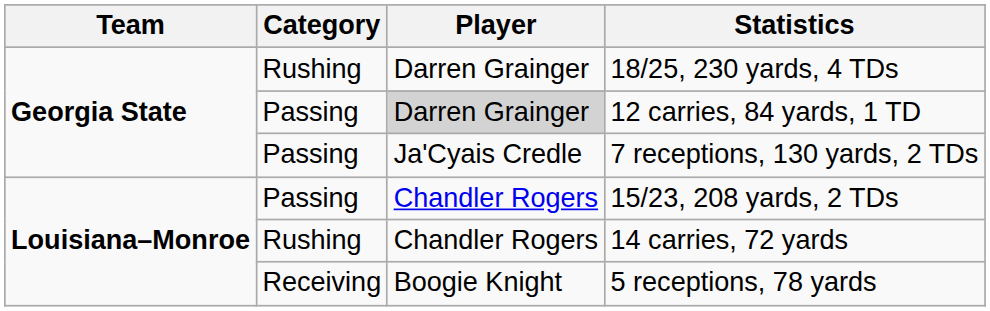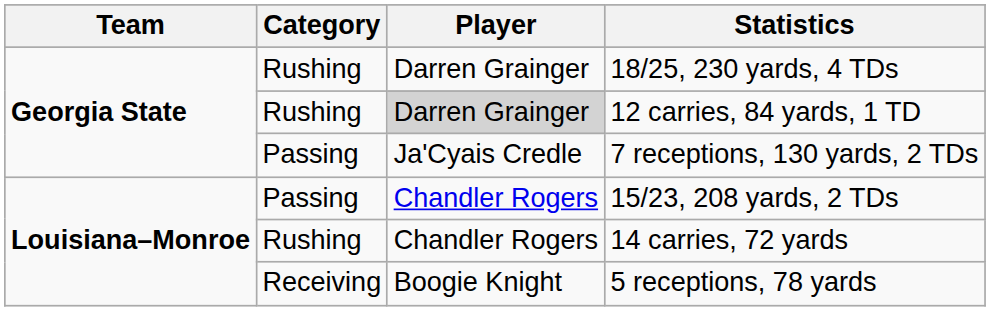(311, 111) Passing -> (312, 111) Rushing
